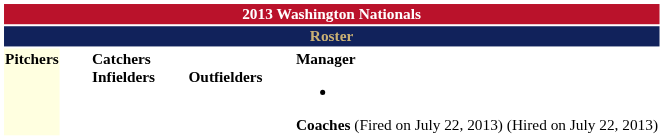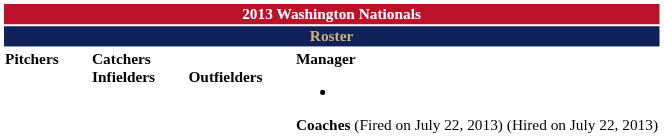(32, 58) lightyellow background -> (32, 58) no background
